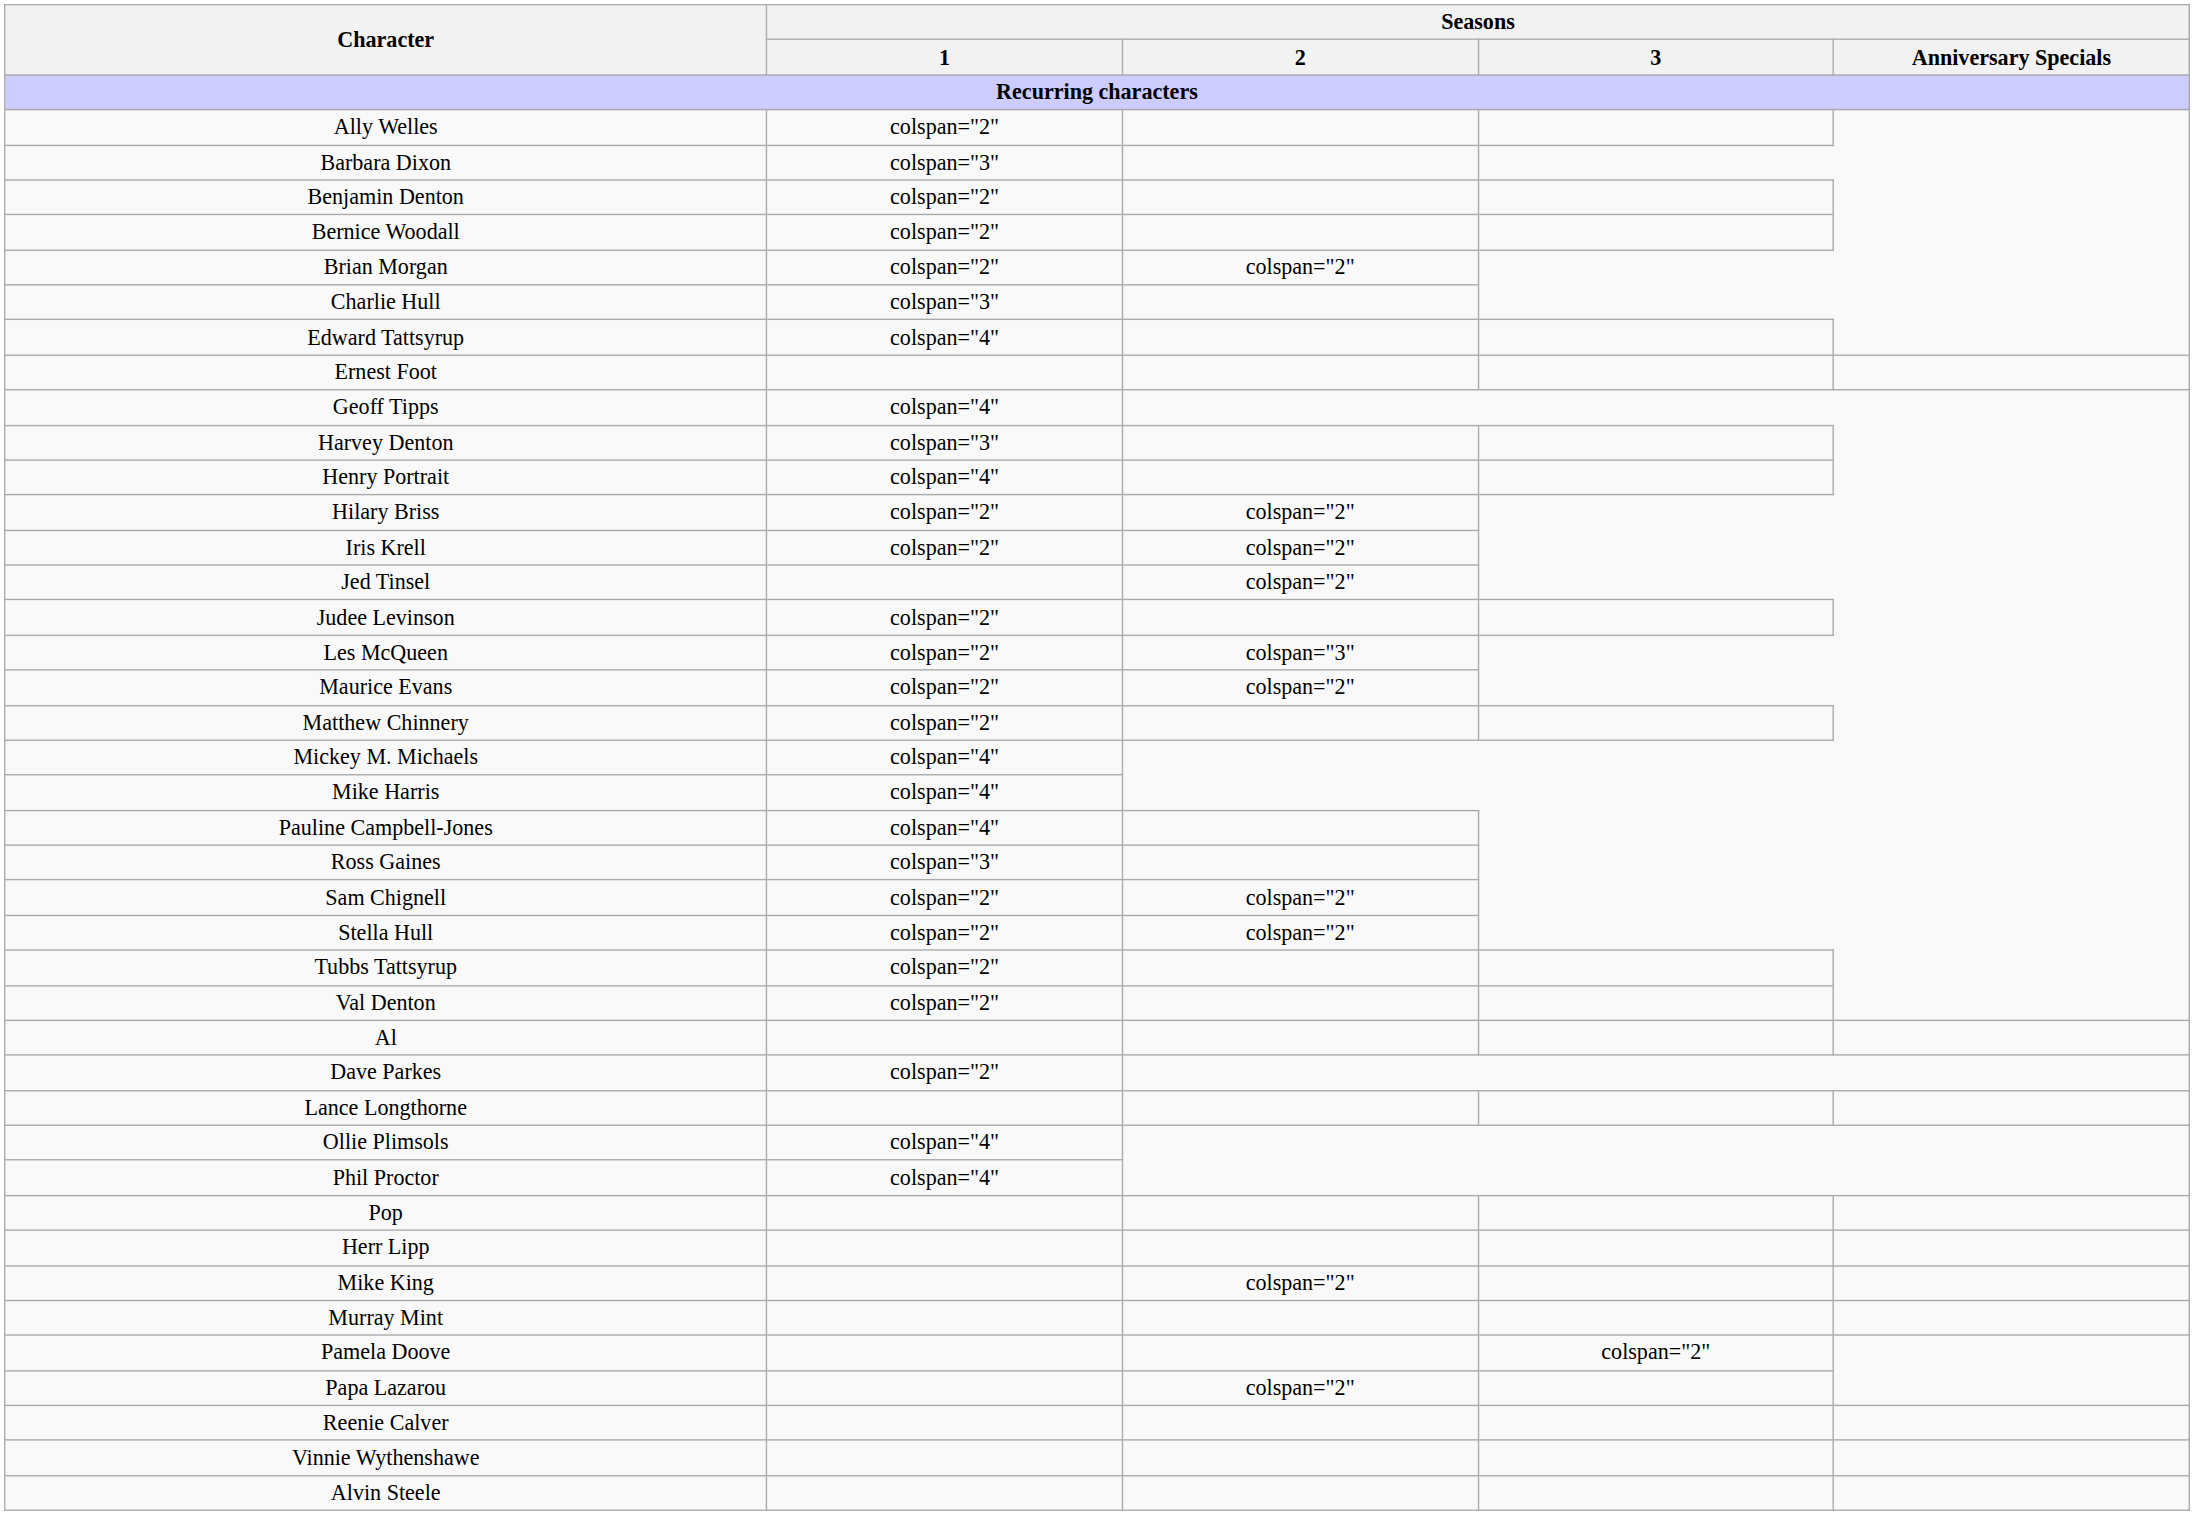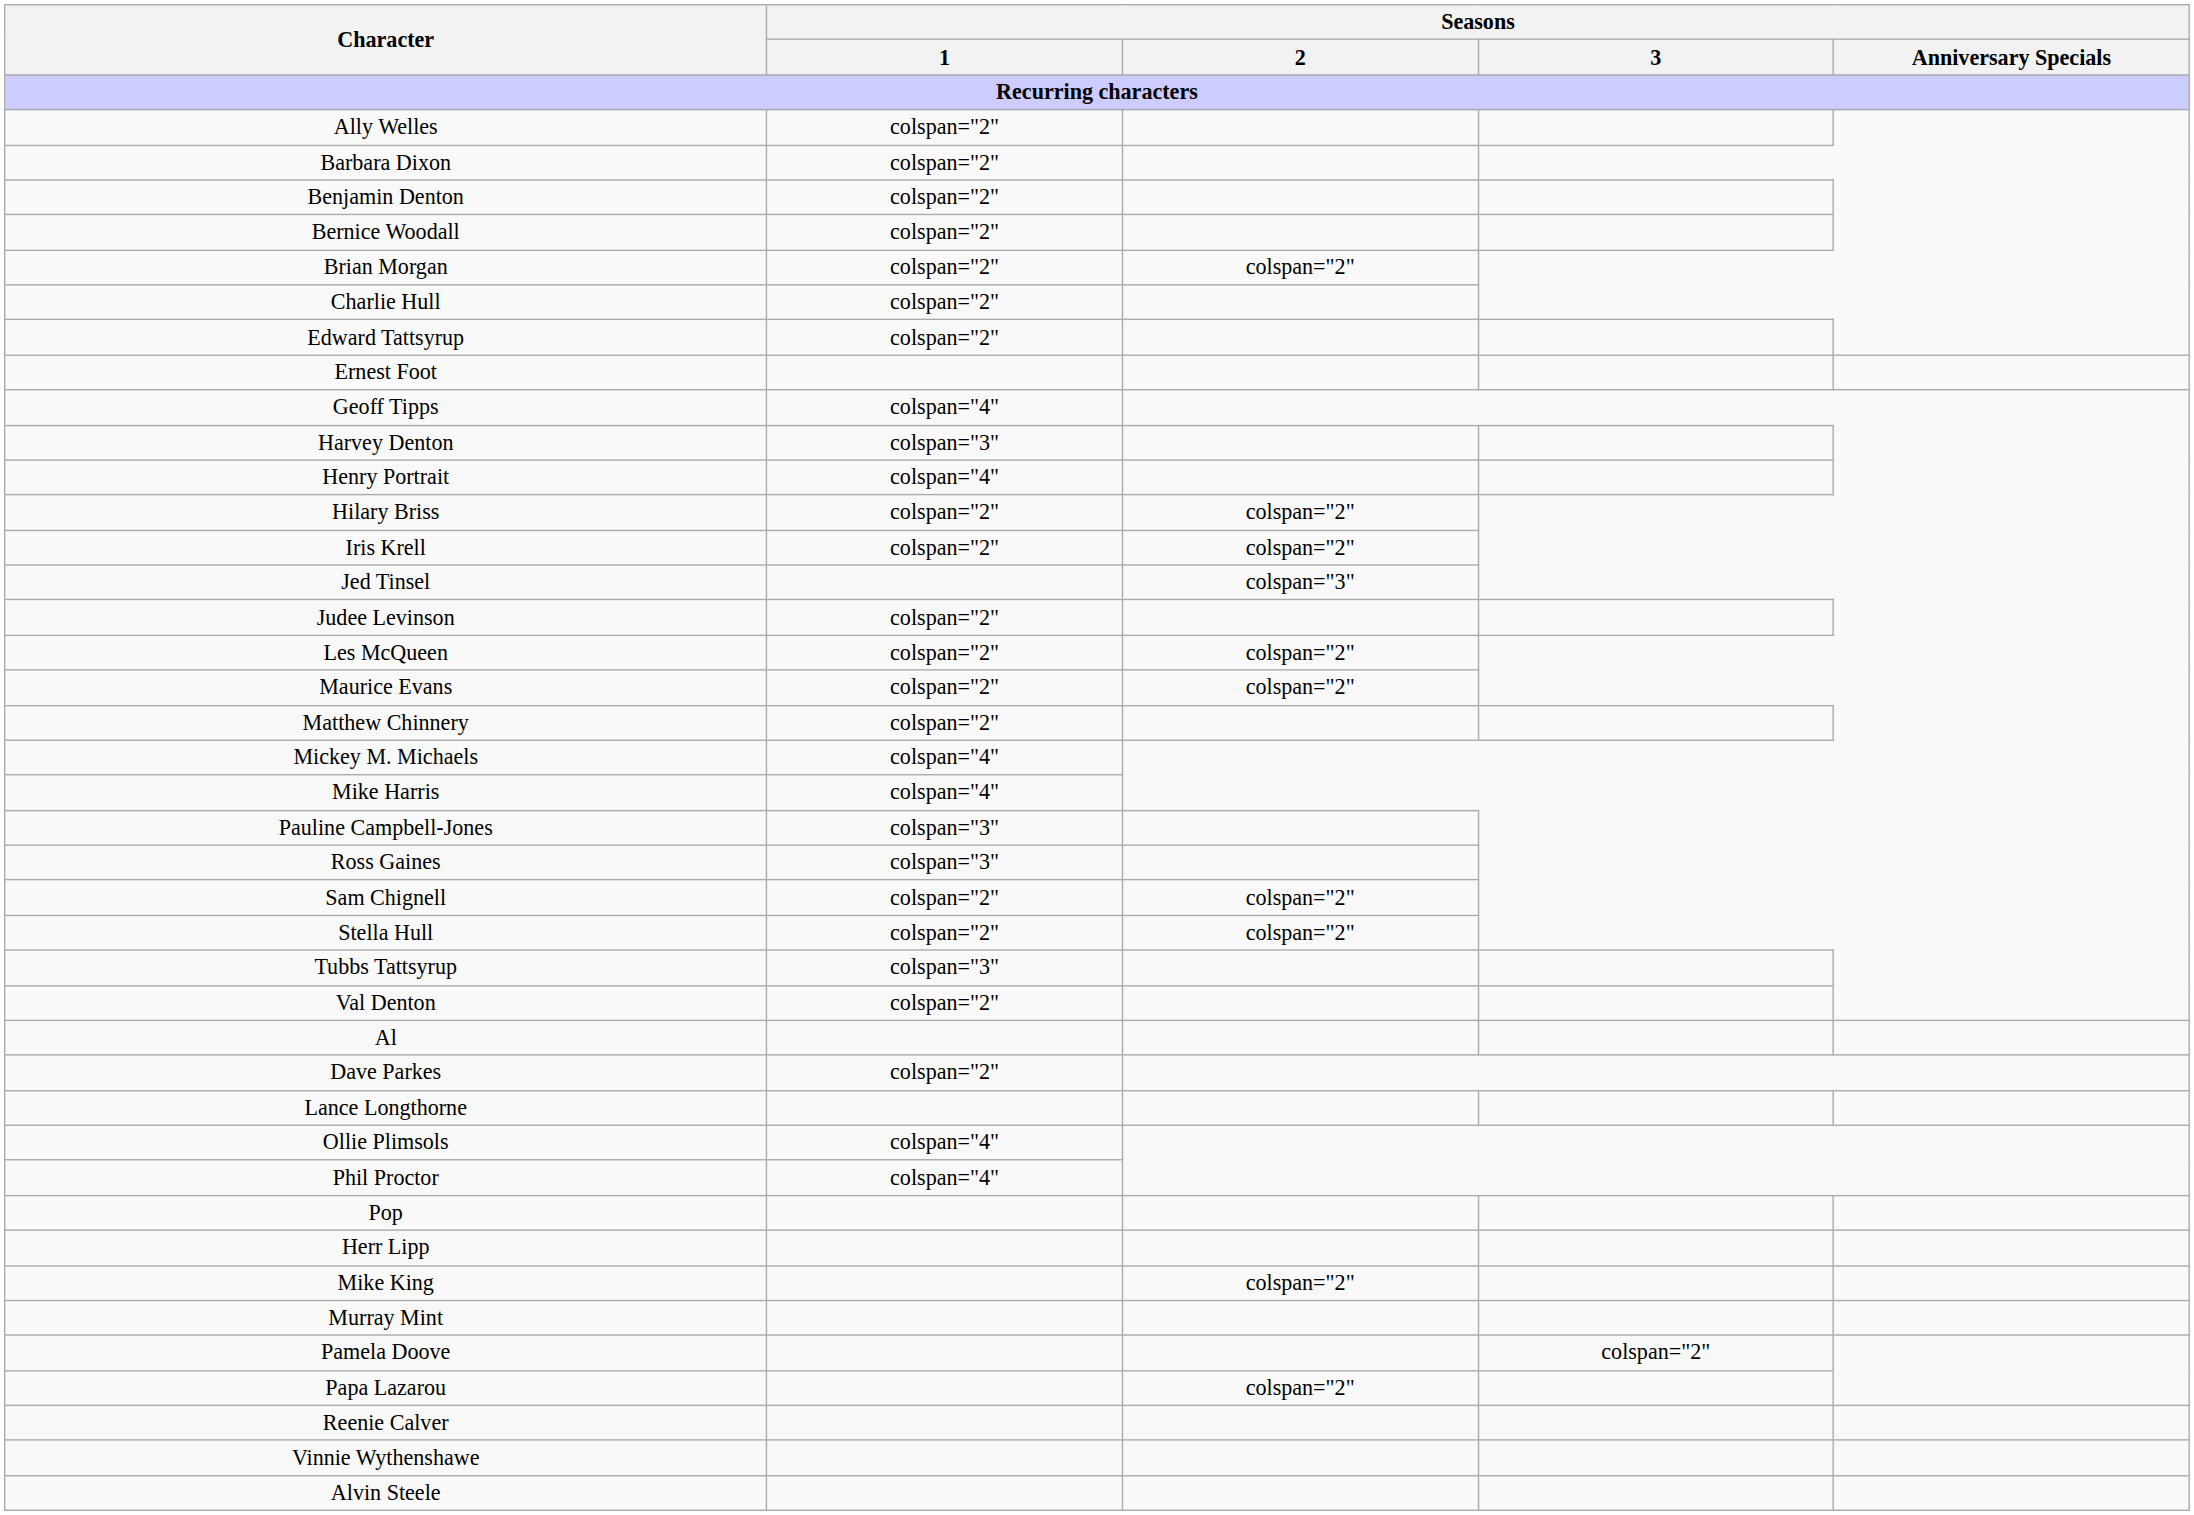(945, 162) colspan="3" -> (945, 162) colspan="2"
(945, 302) colspan="3" -> (945, 302) colspan="2"
(945, 337) colspan="4" -> (945, 337) colspan="2"
(1300, 582) colspan="2" -> (1300, 582) colspan="3"
(1300, 652) colspan="3" -> (1300, 652) colspan="2"
(945, 827) colspan="4" -> (945, 827) colspan="3"
(945, 967) colspan="2" -> (945, 967) colspan="3"
